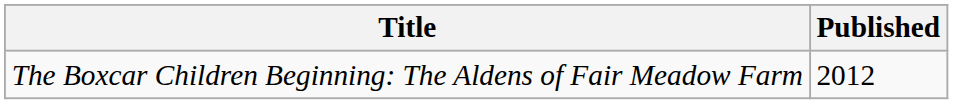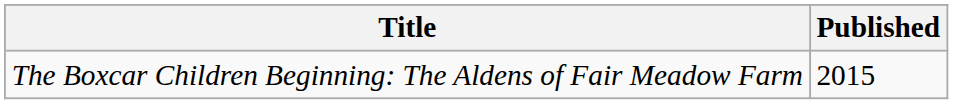(846, 74) 2012 -> (846, 74) 2015
